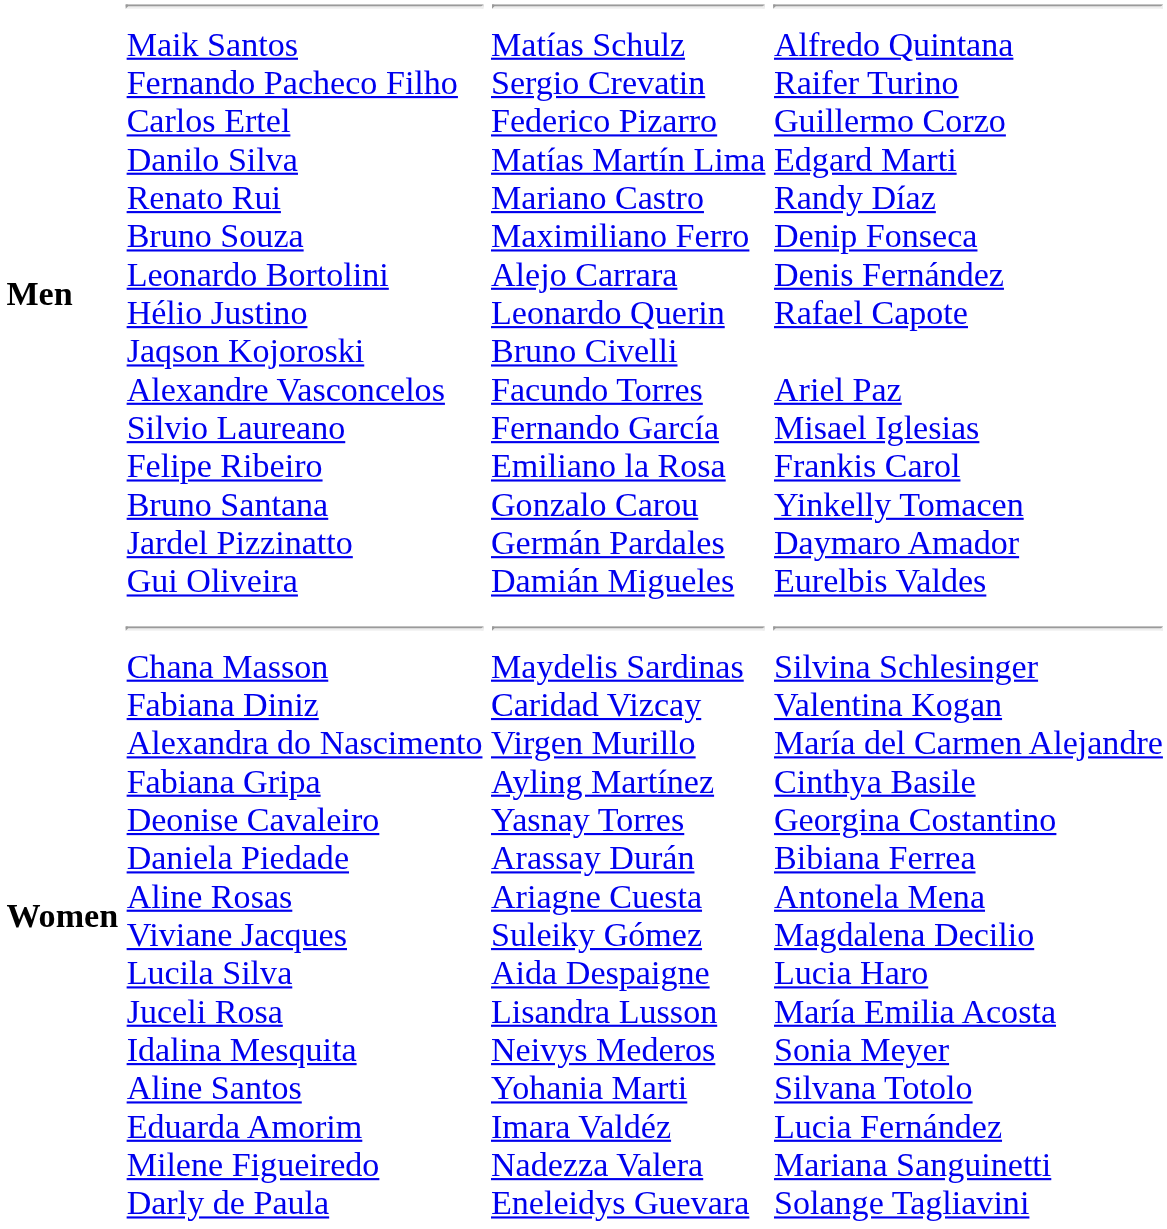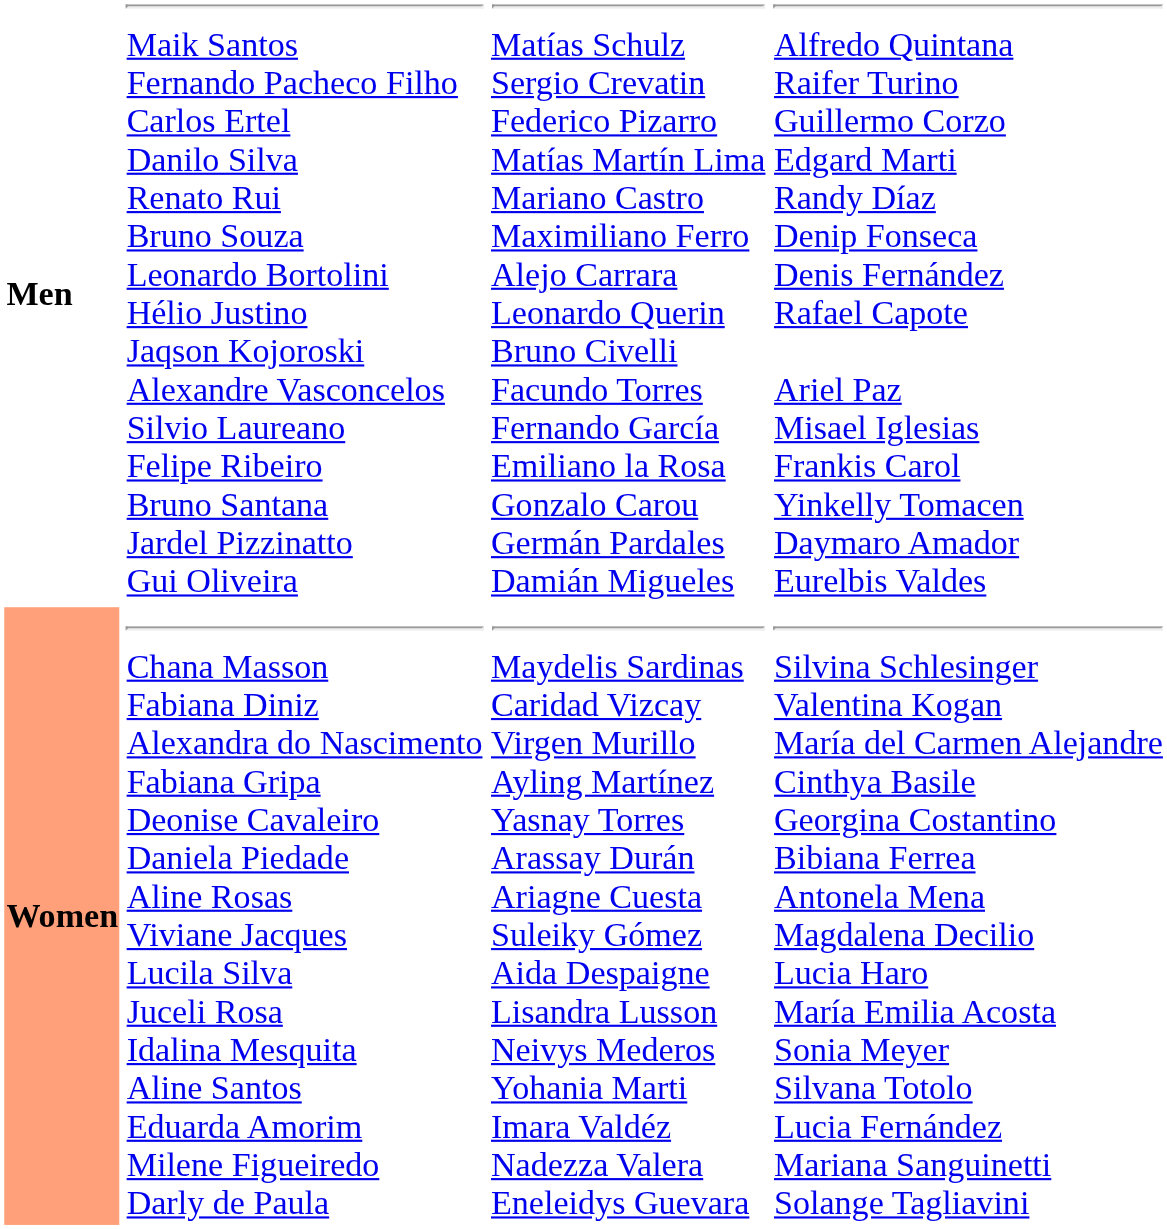(62, 915) no background -> (62, 915) lightsalmon background
